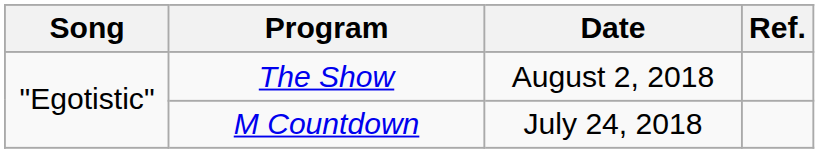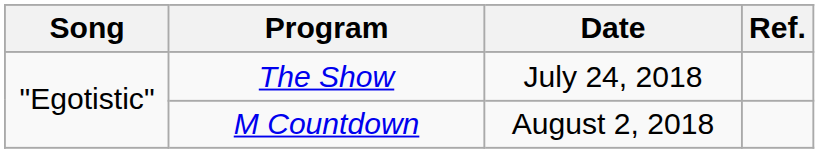(613, 76) August 2, 2018 -> (613, 76) July 24, 2018
(613, 123) July 24, 2018 -> (613, 123) August 2, 2018
